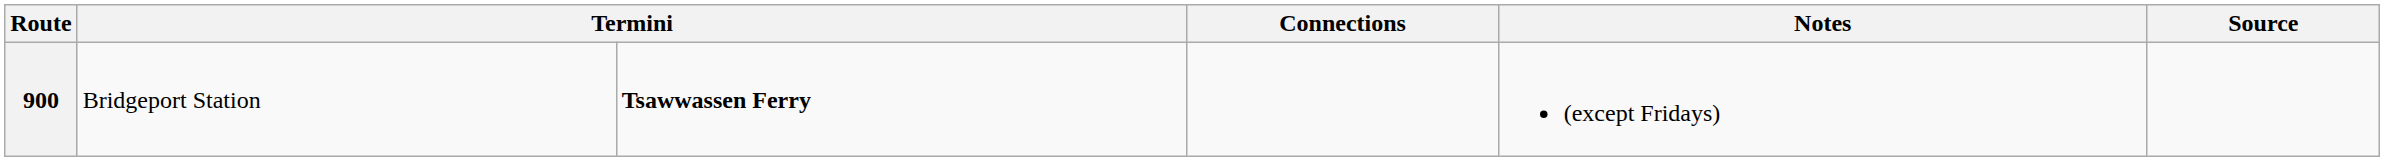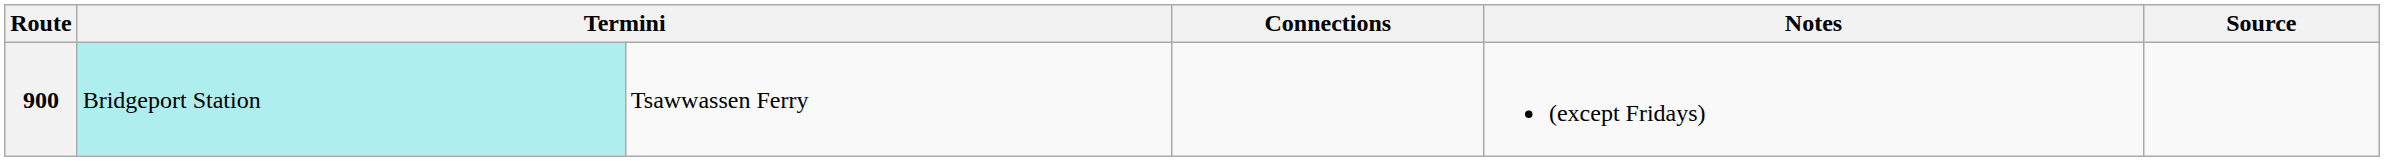(172, 99) no background -> (172, 99) paleturquoise background
(716, 99) bold -> (720, 99) normal
